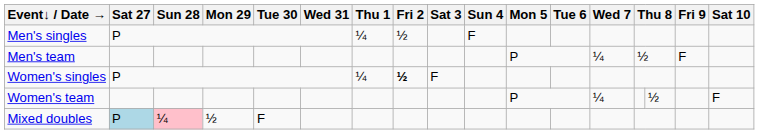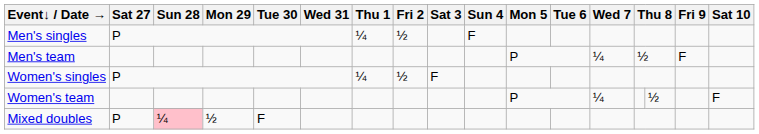(402, 77) bold -> (402, 77) normal
(116, 118) lightblue background -> (116, 118) no background
